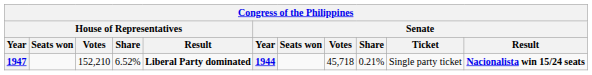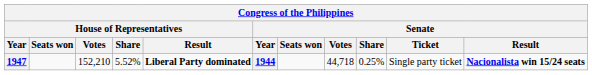(128, 62) 6.52% -> (128, 62) 5.52%
(340, 62) 45,718 -> (340, 62) 44,718
(371, 62) 0.21% -> (371, 62) 0.25%
